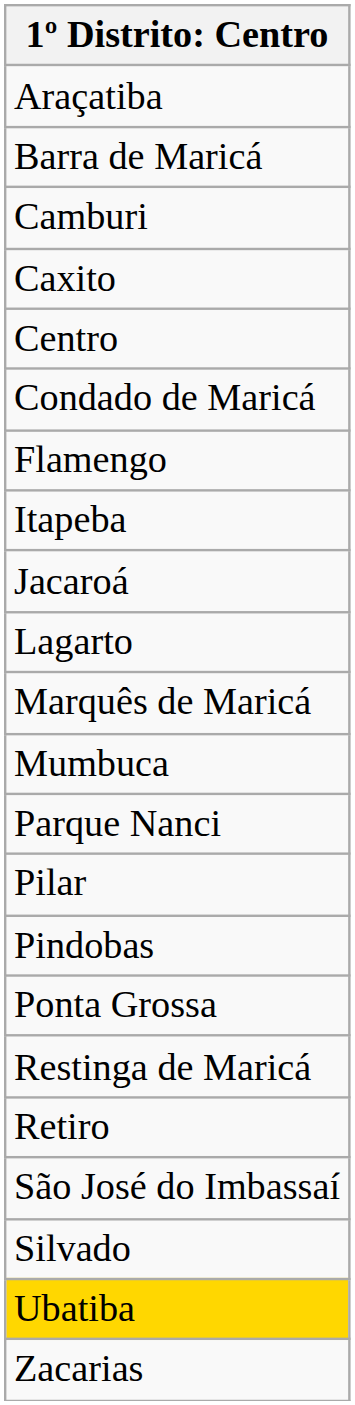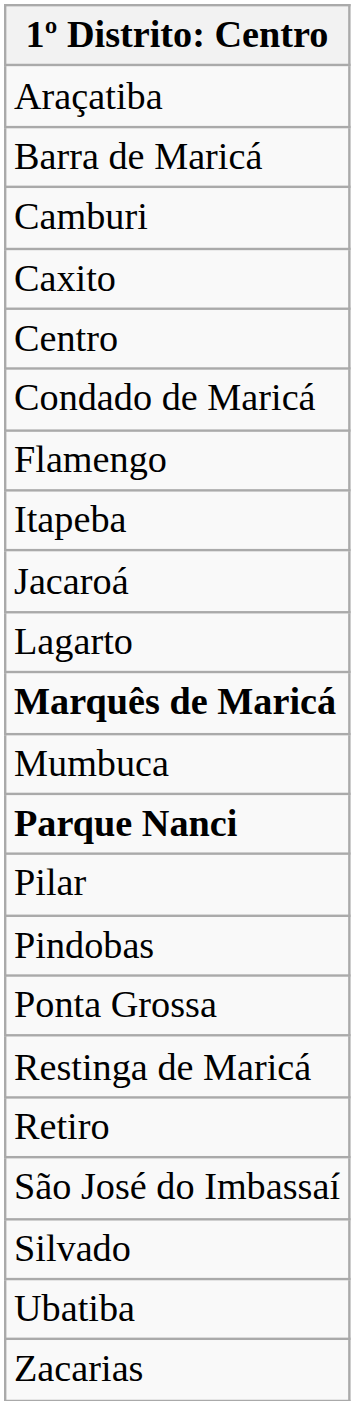(163, 701) normal -> (175, 701) bold
(118, 823) normal -> (126, 823) bold
(75, 1308) gold background -> (75, 1308) no background
